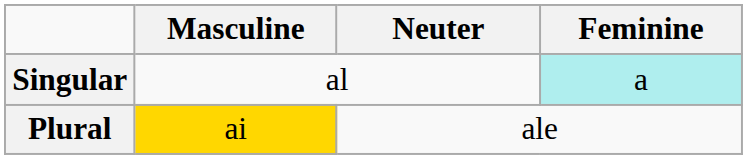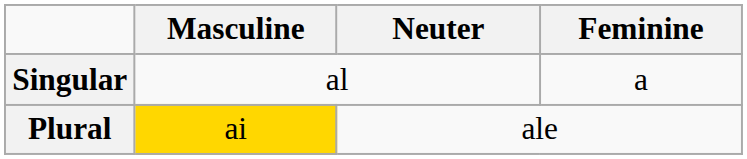(641, 79) paleturquoise background -> (641, 79) no background
